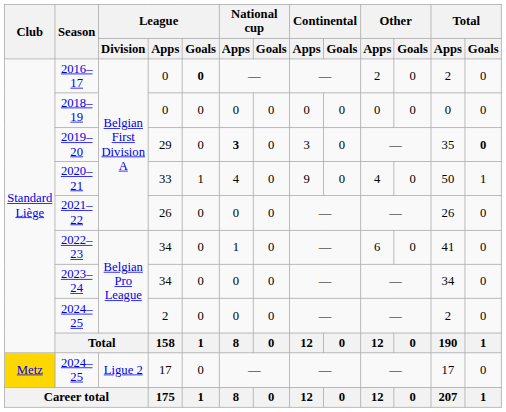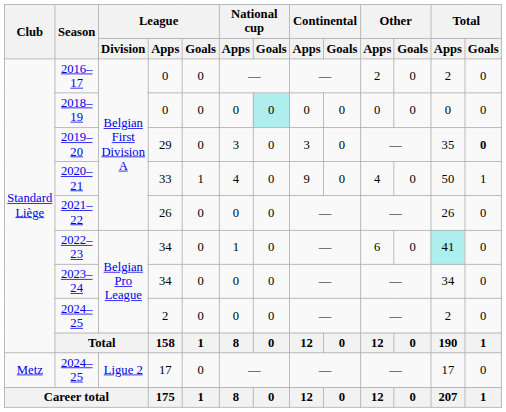(201, 75) bold -> (201, 75) normal
(271, 110) no background -> (271, 110) paleturquoise background
(236, 144) bold -> (236, 144) normal
(448, 247) no background -> (448, 247) paleturquoise background
(30, 370) gold background -> (30, 370) no background
